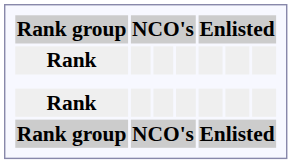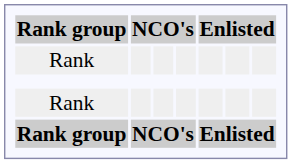(72, 60) bold -> (72, 60) normal
(72, 102) bold -> (72, 102) normal
